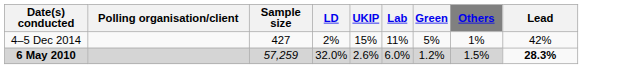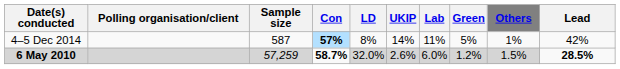+ column: (331, 18)
(281, 40) 427 -> (281, 40) 587
(331, 40) 2% -> (368, 40) 8%
(366, 40) 15% -> (403, 40) 14%
(540, 56) 28.3% -> (577, 56) 28.5%
